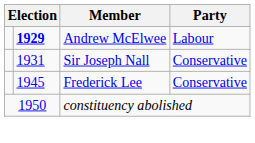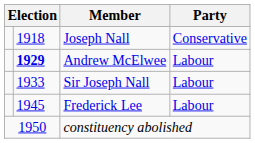+ row: (97, 37)
(31, 60) 1931 -> (31, 82) 1933
(210, 60) Conservative -> (193, 82) Labour
(210, 82) Conservative -> (193, 104) Labour
